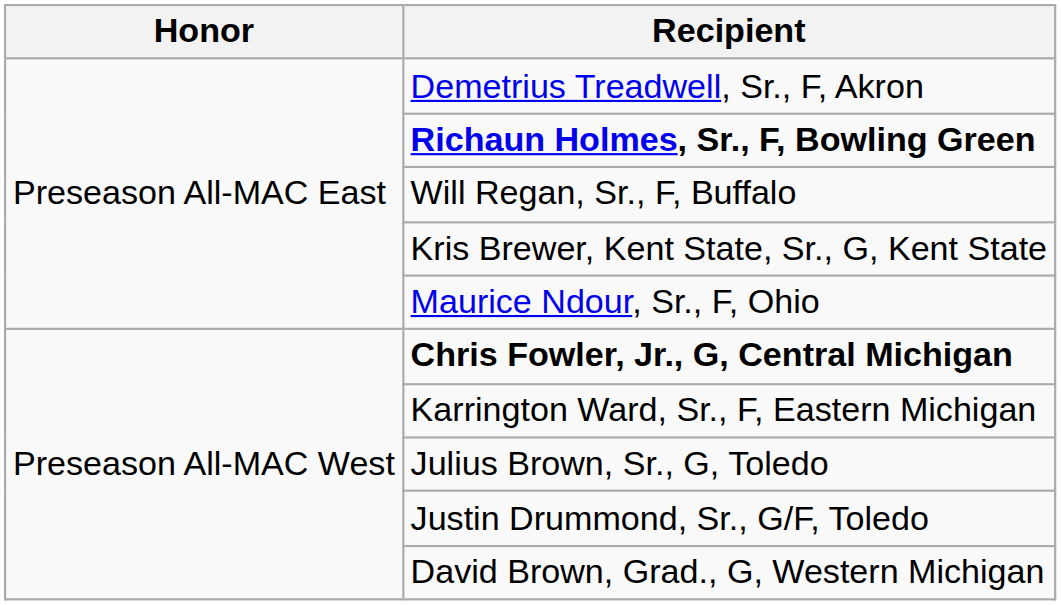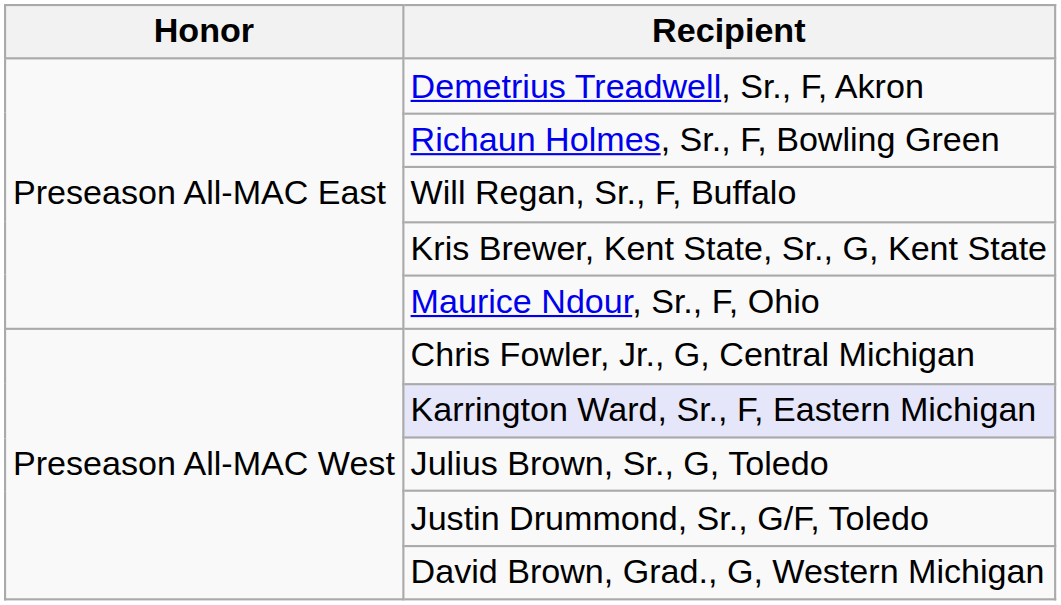(723, 139) bold -> (705, 139) normal
(712, 355) bold -> (693, 355) normal
(723, 409) no background -> (723, 409) lavender background
